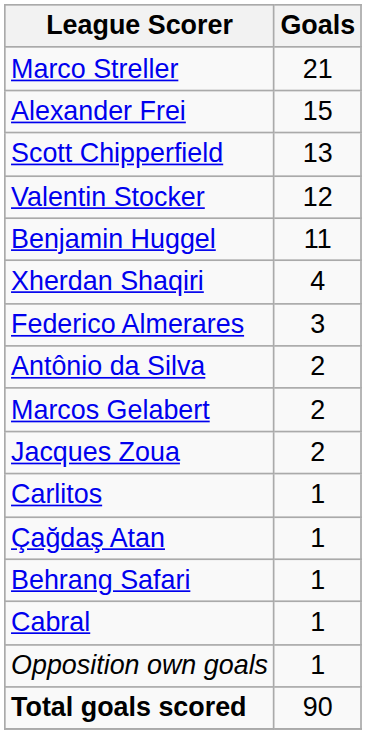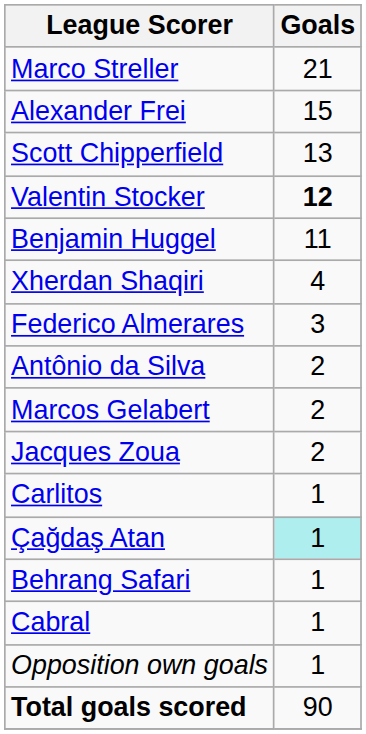(318, 196) normal -> (318, 196) bold
(318, 537) no background -> (318, 537) paleturquoise background
